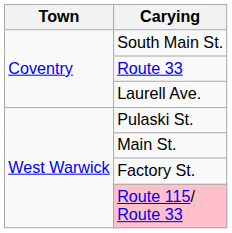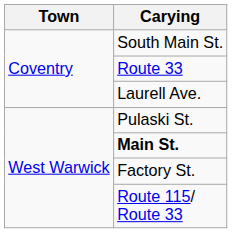(147, 145) normal -> (148, 145) bold
(156, 205) pink background -> (156, 205) no background
